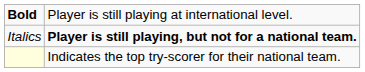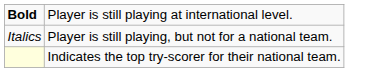(202, 36) bold -> (190, 36) normal
